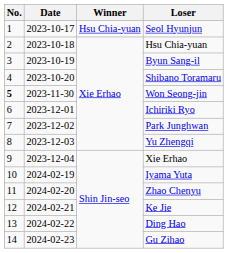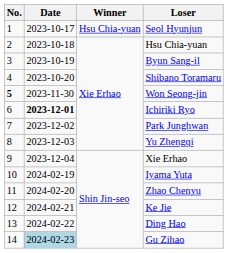(50, 110) normal -> (50, 110) bold
(50, 239) no background -> (50, 239) lightblue background
